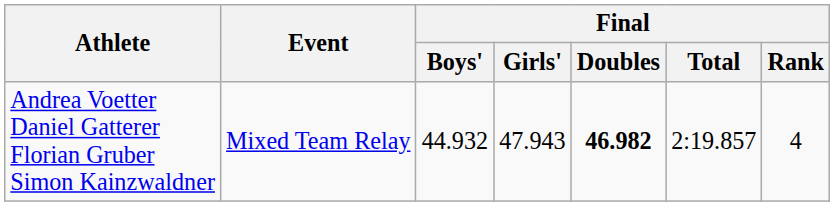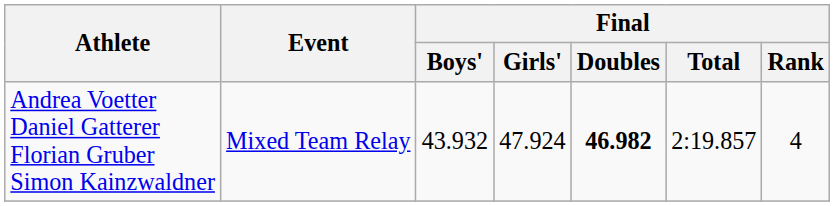(455, 141) 44.932 -> (455, 141) 43.932
(532, 141) 47.943 -> (532, 141) 47.924
